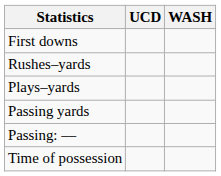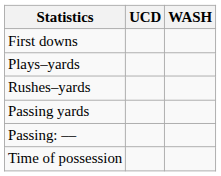rows swapped: (44, 87) <-> (49, 64)
